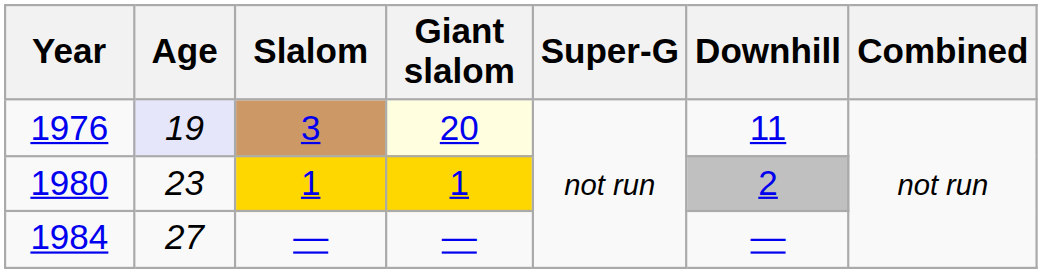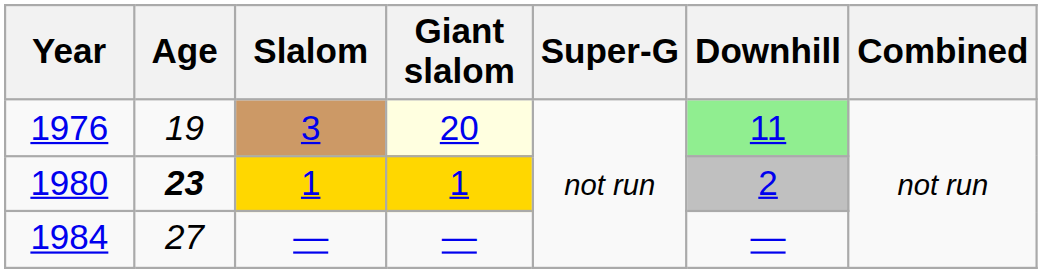(185, 127) lavender background -> (185, 127) no background
(768, 127) no background -> (768, 127) lightgreen background
(185, 182) normal -> (185, 182) bold
